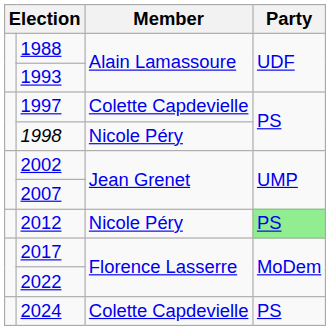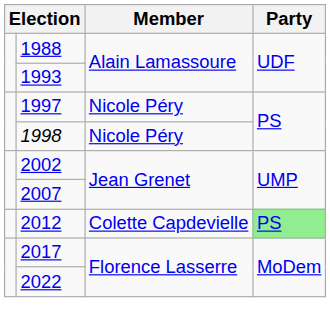(169, 106) Colette Capdevielle -> (136, 106) Nicole Péry
(136, 223) Nicole Péry -> (169, 223) Colette Capdevielle
- row: (41, 310)
